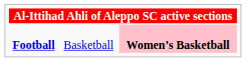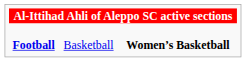(178, 45) pink background -> (178, 45) no background
